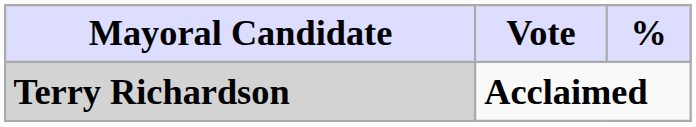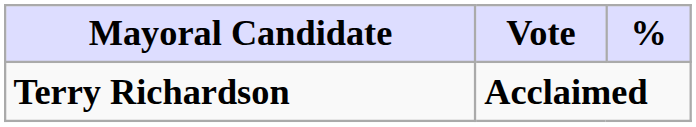(152, 90) lightgrey background -> (152, 90) no background
